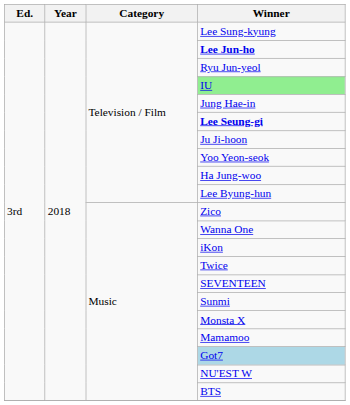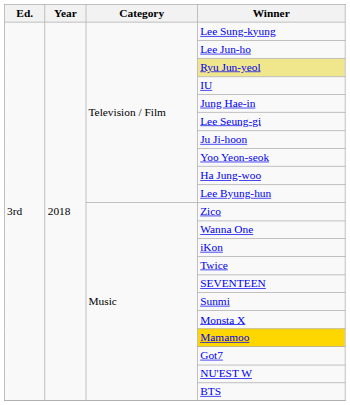(227, 49) bold -> (226, 49) normal
(230, 67) no background -> (230, 67) khaki background
(206, 85) lightgreen background -> (206, 85) no background
(232, 121) bold -> (231, 121) normal
(225, 337) no background -> (225, 337) gold background
(212, 355) lightblue background -> (212, 355) no background
